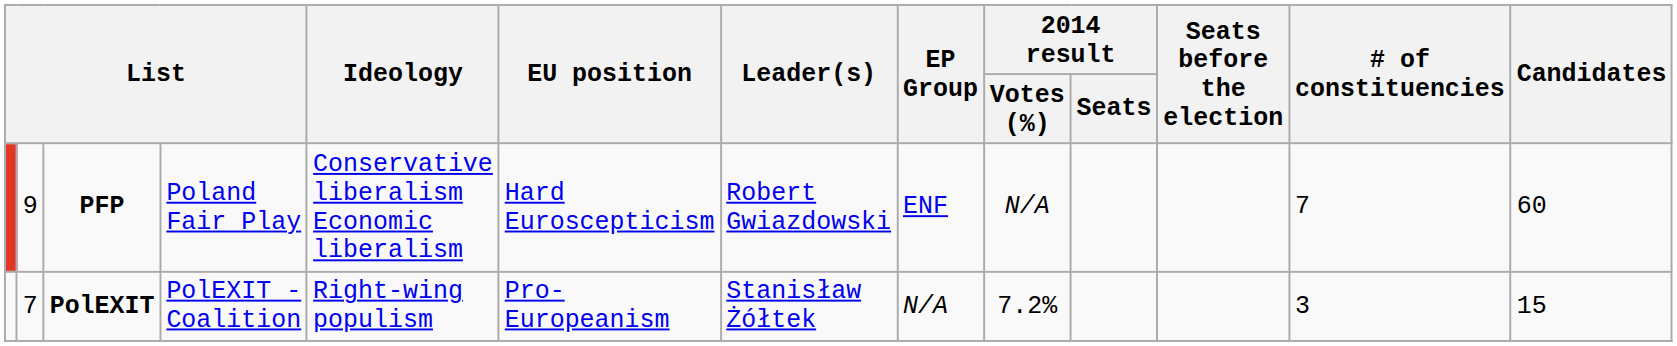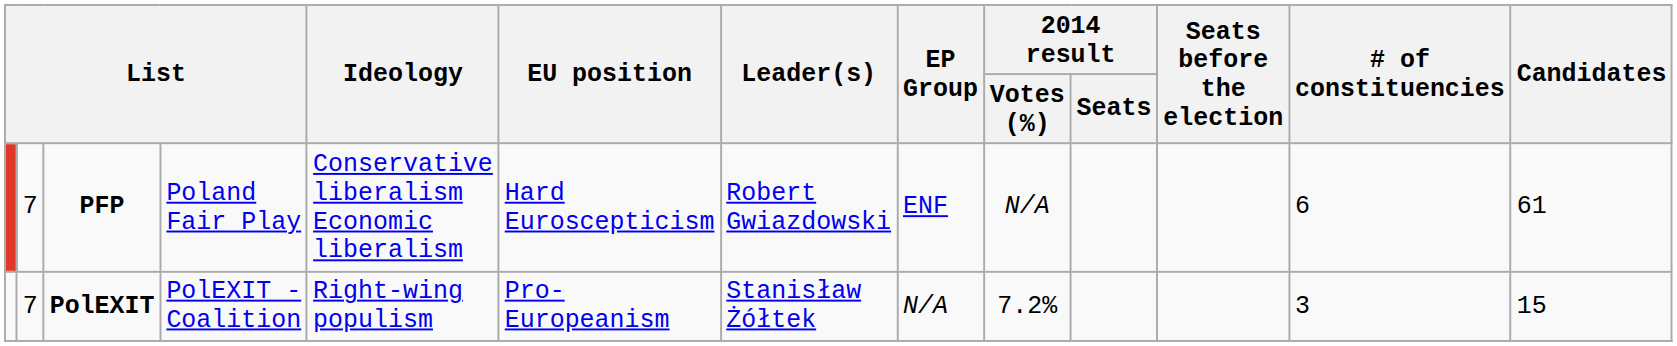(30, 207) 9 -> (30, 207) 7
(1303, 207) 7 -> (1303, 207) 6
(1532, 207) 60 -> (1532, 207) 61
